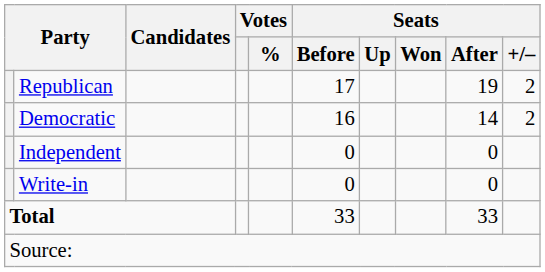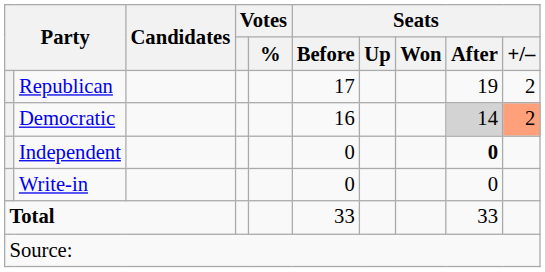(488, 119) no background -> (488, 119) lightgrey background
(530, 119) no background -> (530, 119) lightsalmon background
(493, 151) normal -> (493, 151) bold
